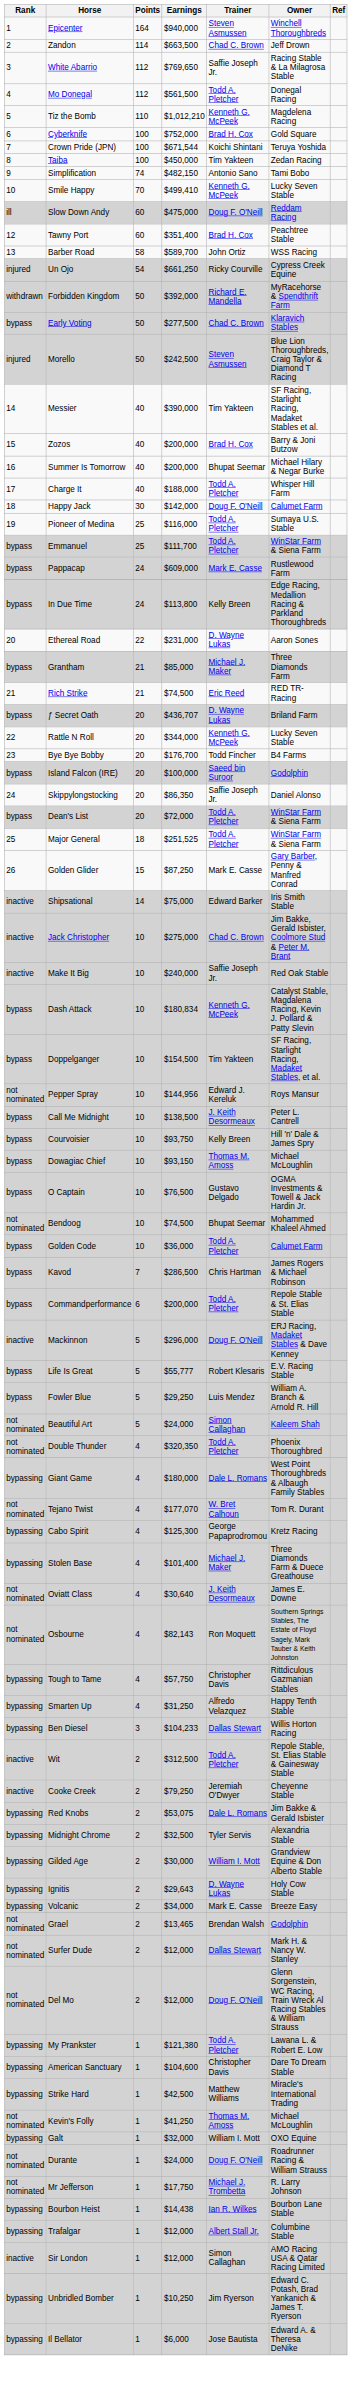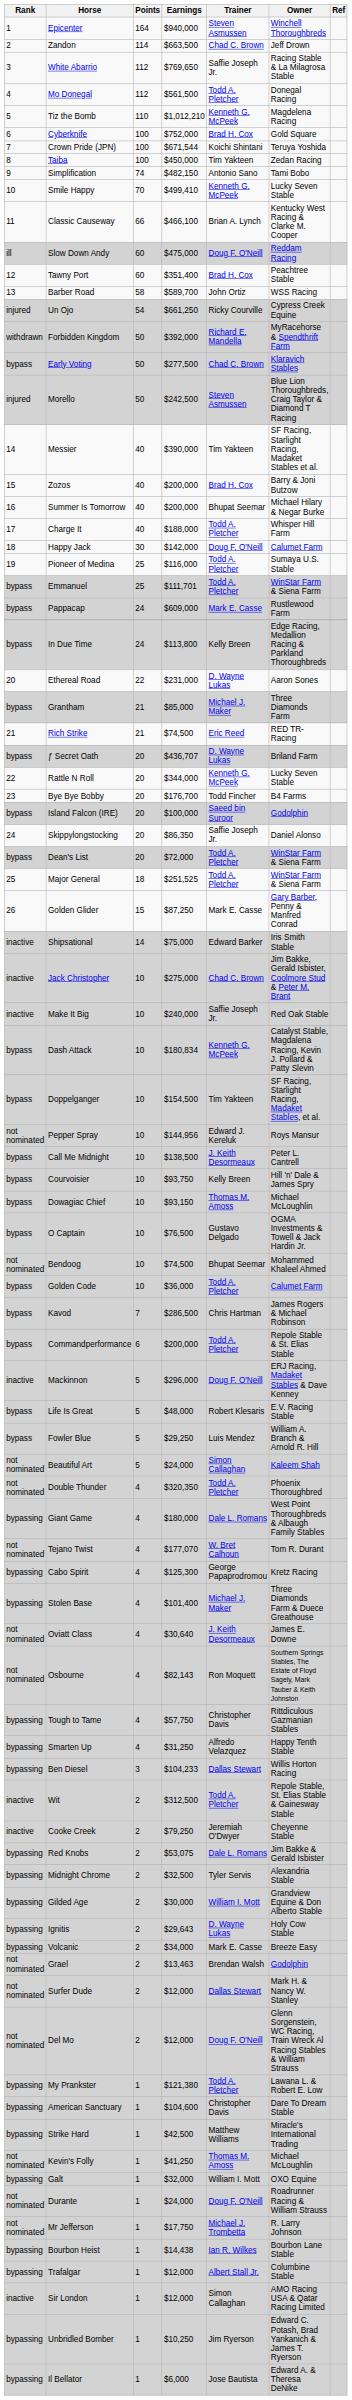+ row: (81, 222)
(180, 546) $111,700 -> (180, 586) $111,701
(179, 1371) $55,777 -> (179, 1412) $48,000
(179, 1924) $13,465 -> (179, 1964) $13,463
